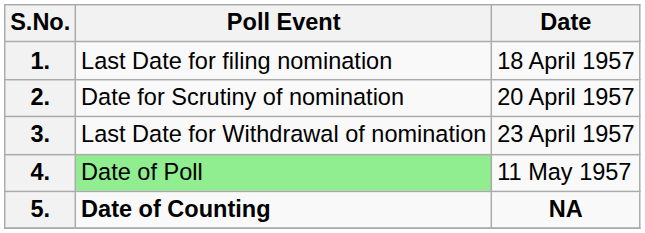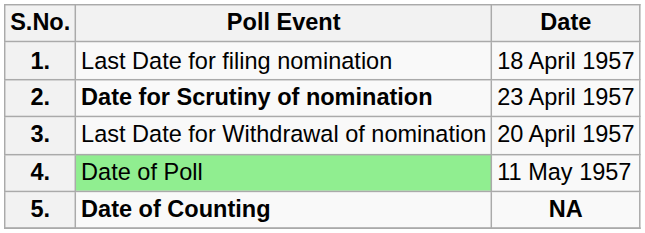(243, 97) normal -> (257, 97) bold
(566, 97) 20 April 1957 -> (566, 97) 23 April 1957
(566, 135) 23 April 1957 -> (566, 135) 20 April 1957
